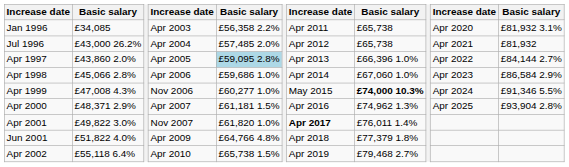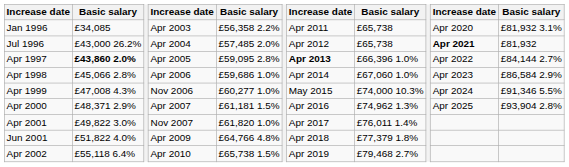(453, 43) normal -> (454, 43) bold
(105, 59) normal -> (105, 59) bold
(249, 59) lightblue background -> (249, 59) no background
(309, 59) normal -> (310, 59) bold
(390, 91) bold -> (390, 91) normal
(310, 122) bold -> (309, 122) normal
